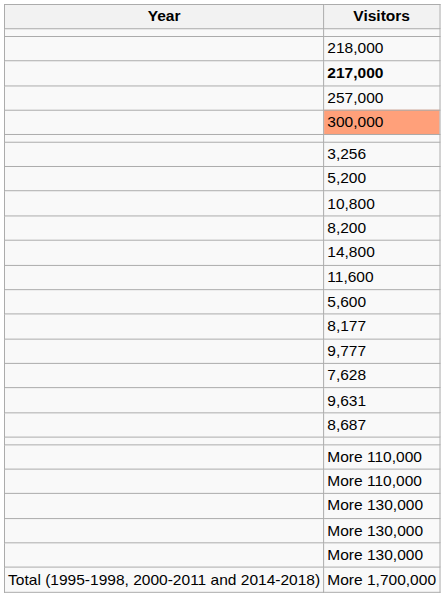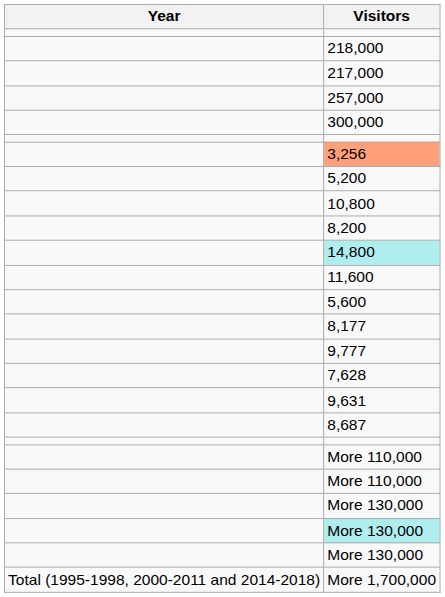(355, 73) bold -> (355, 73) normal
(355, 122) lightsalmon background -> (355, 122) no background
(347, 154) no background -> (347, 154) lightsalmon background
(351, 252) no background -> (351, 252) paleturquoise background
(375, 530) no background -> (375, 530) paleturquoise background
